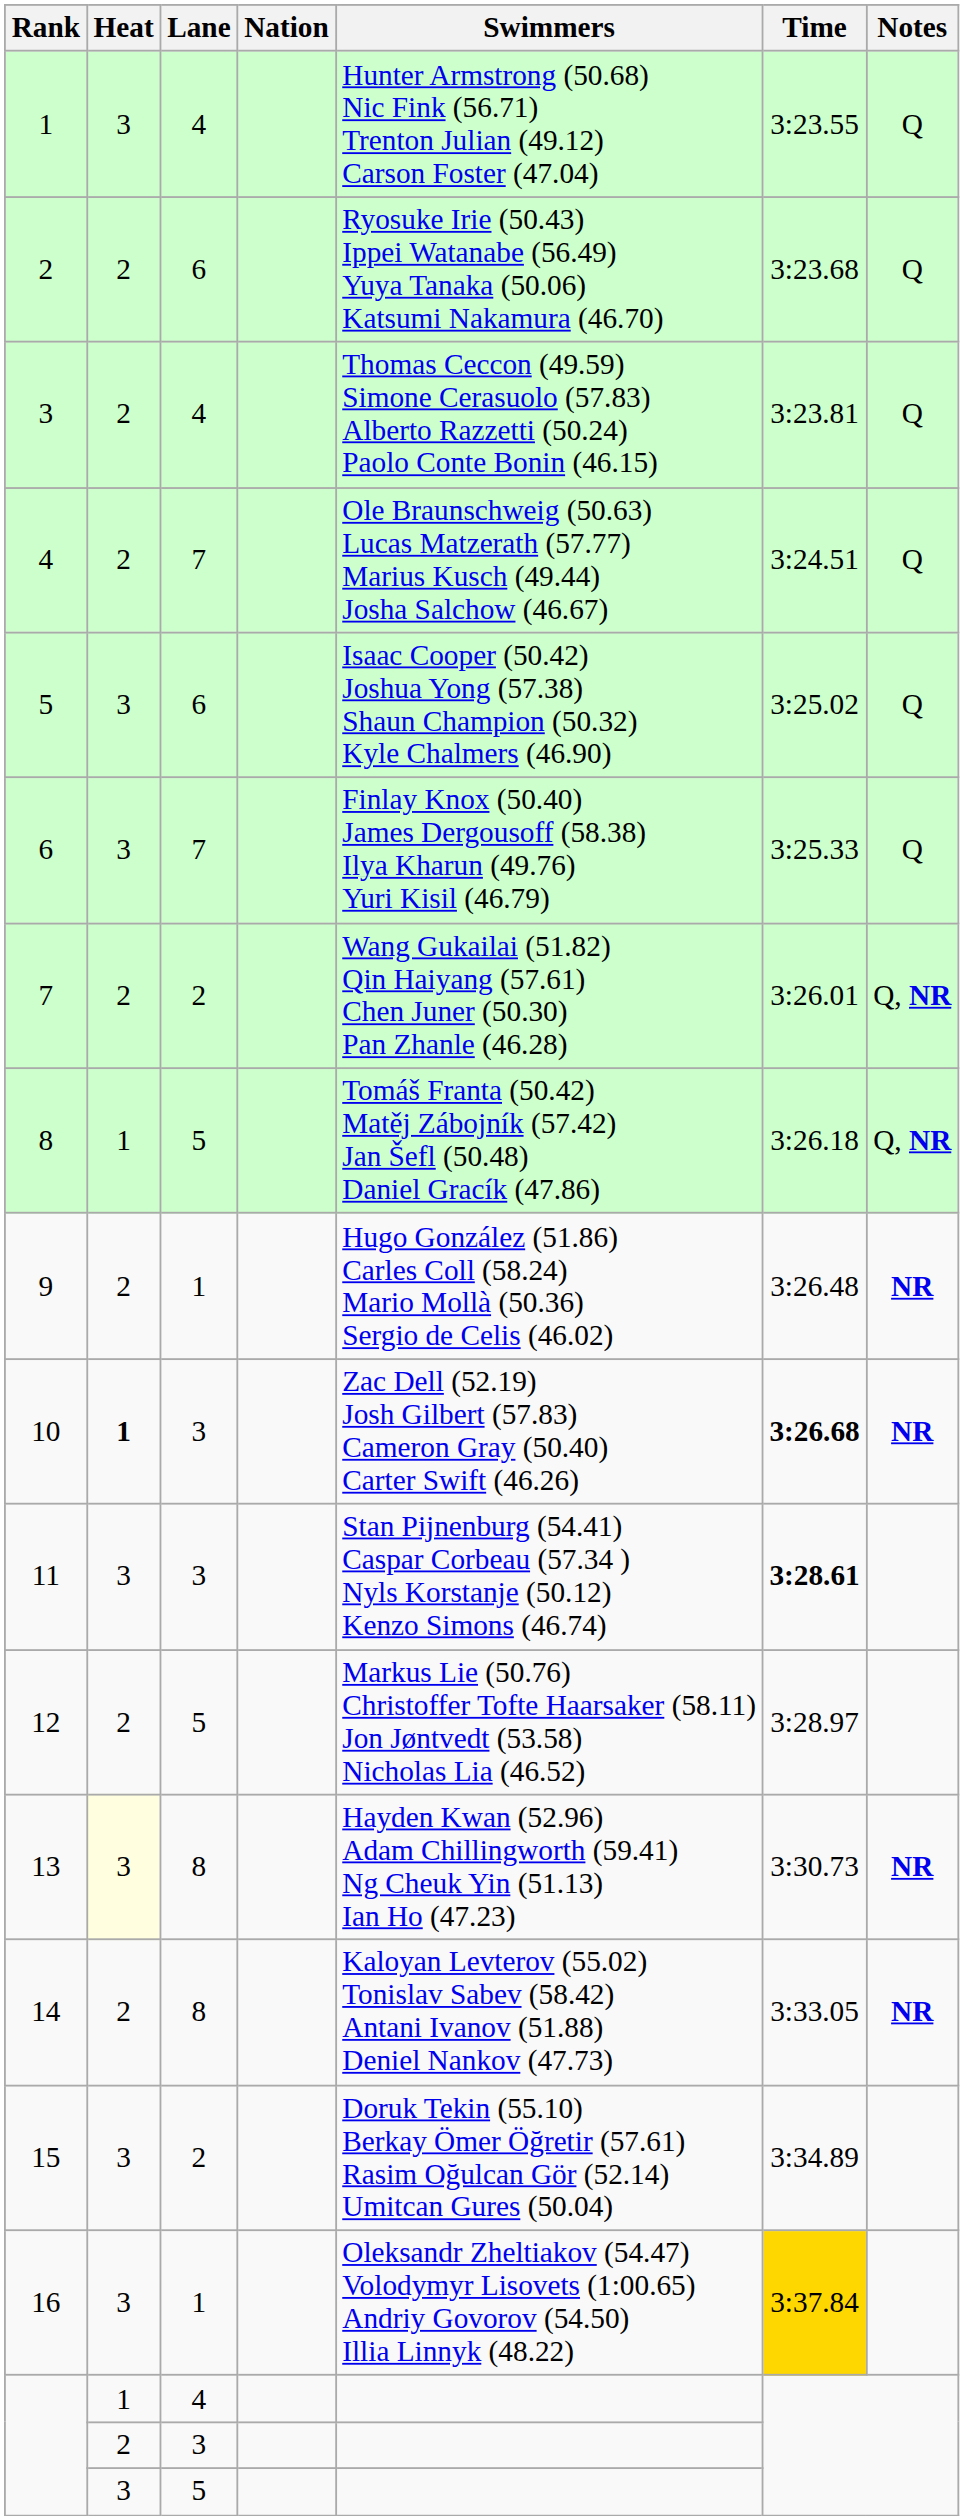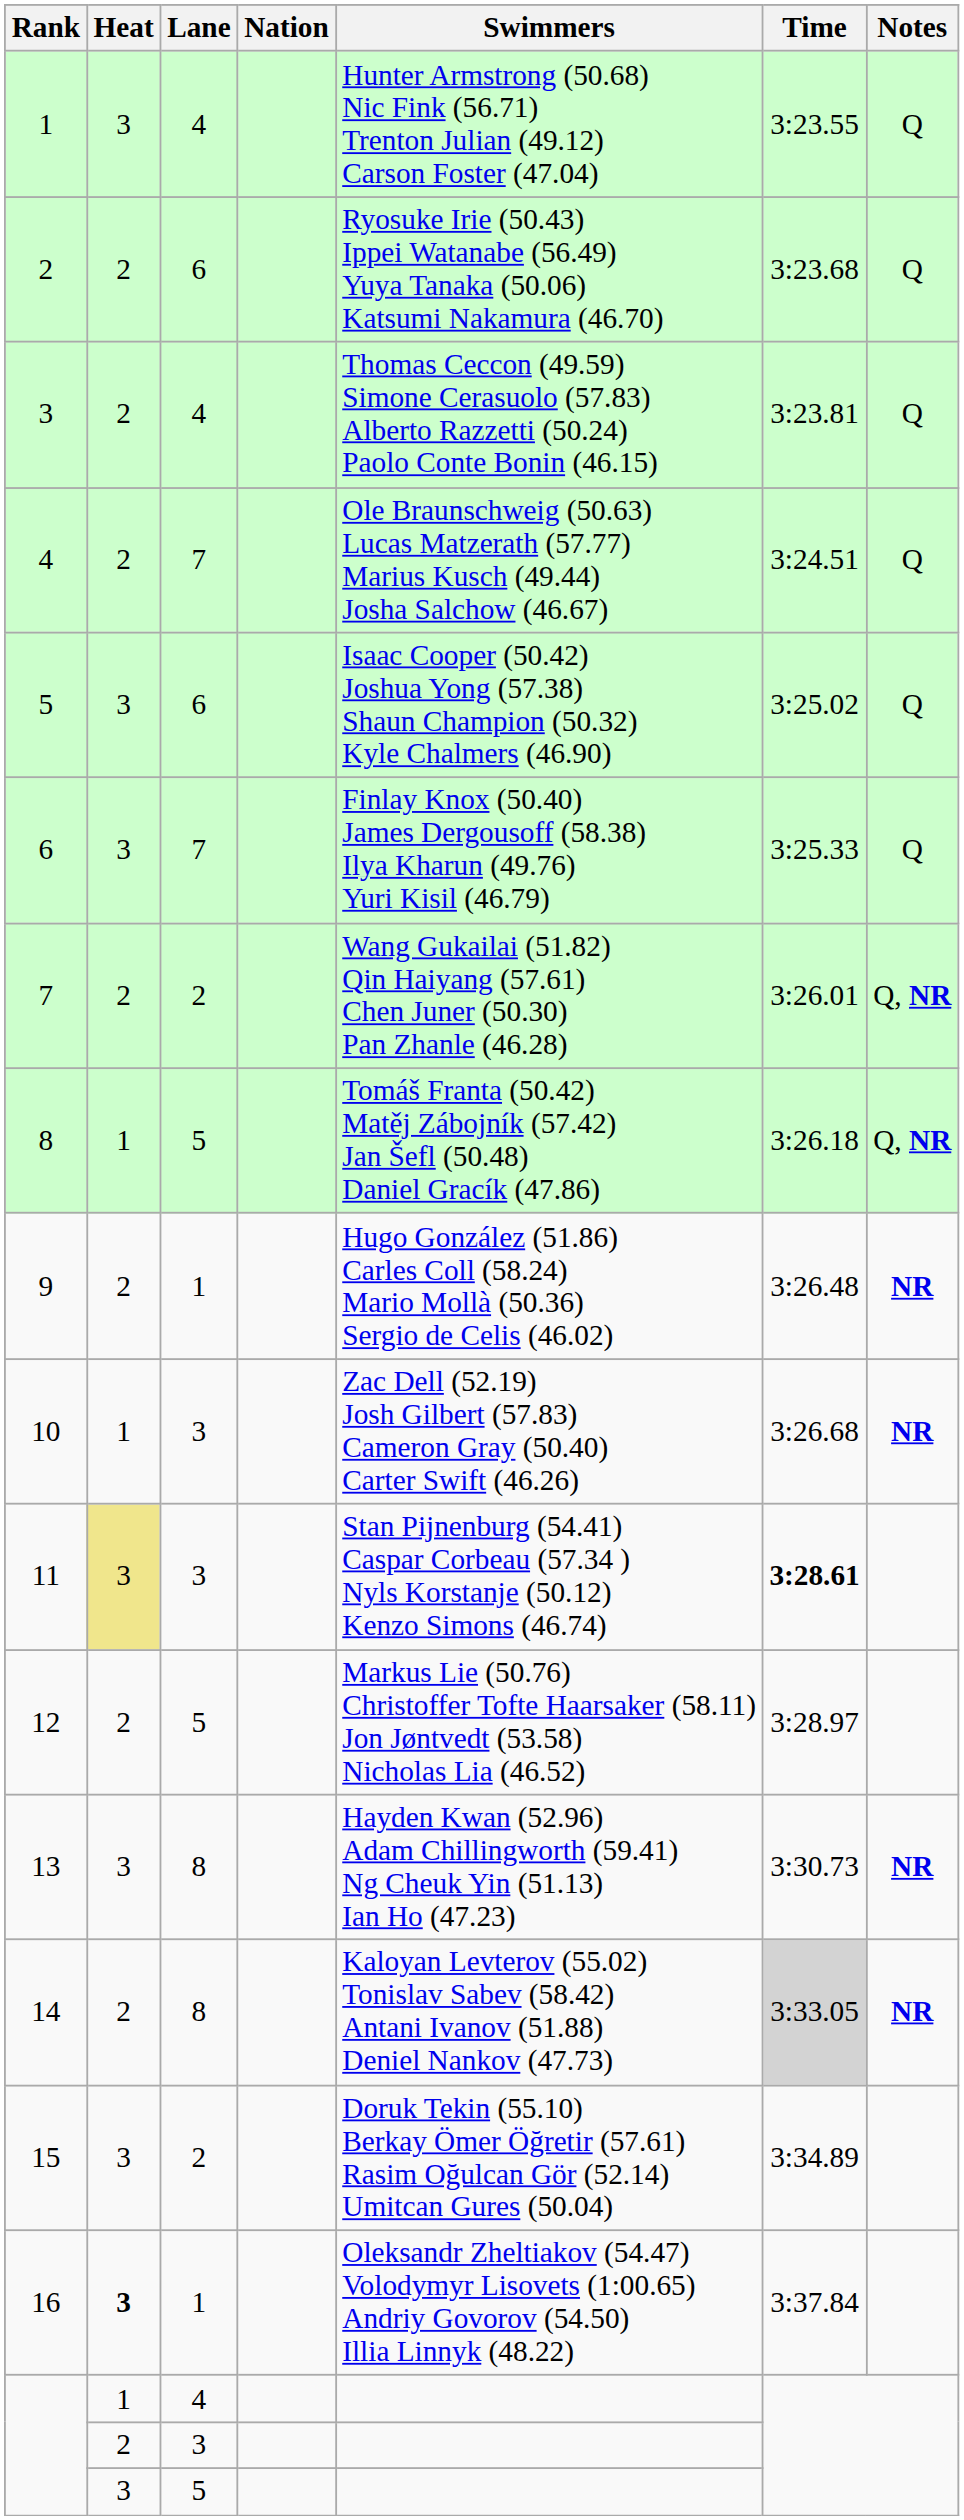(124, 1430) bold -> (124, 1430) normal
(815, 1430) bold -> (815, 1430) normal
(124, 1576) no background -> (124, 1576) khaki background
(124, 1866) lightyellow background -> (124, 1866) no background
(815, 2011) no background -> (815, 2011) lightgrey background
(124, 2302) normal -> (124, 2302) bold
(815, 2302) gold background -> (815, 2302) no background
